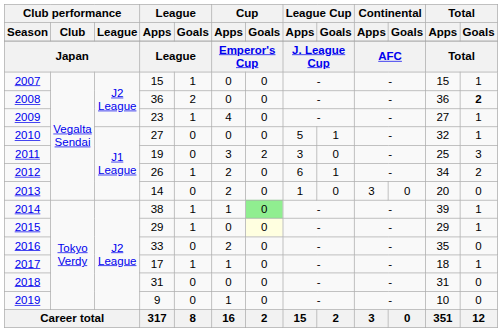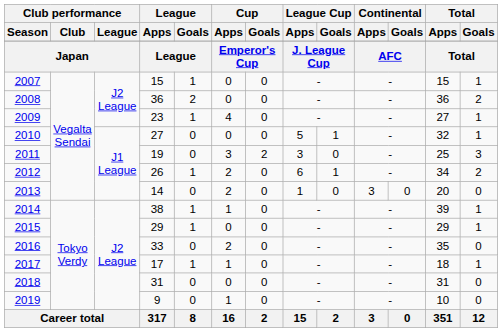(479, 99) bold -> (479, 99) normal
(264, 209) lightgreen background -> (264, 209) no background
(264, 227) lightyellow background -> (264, 227) no background
